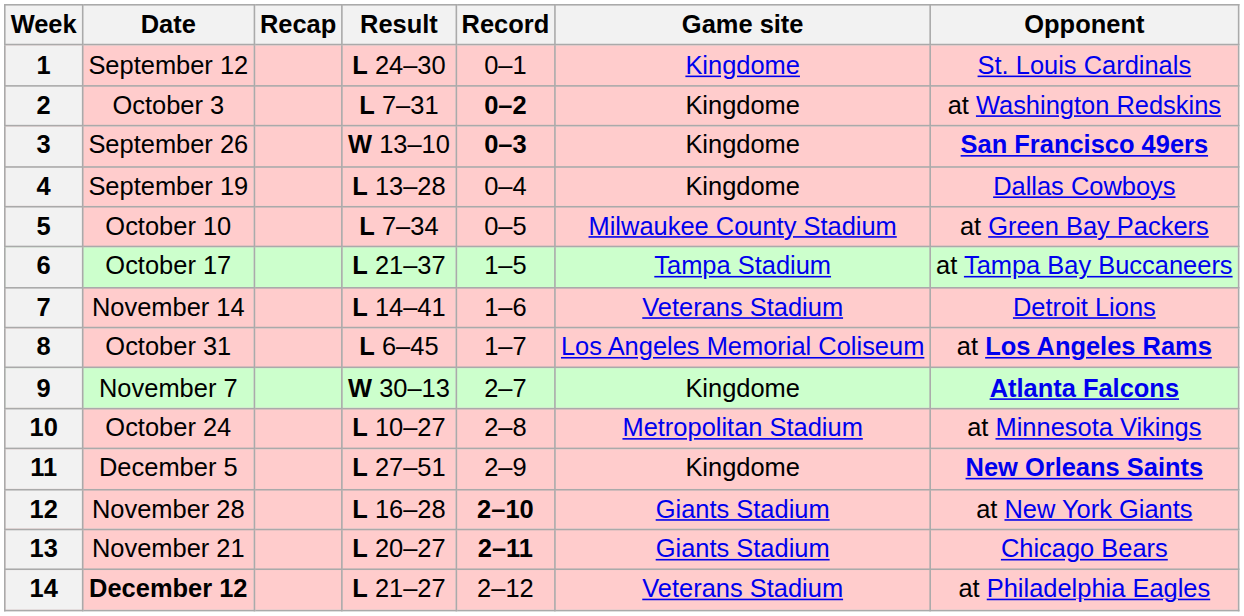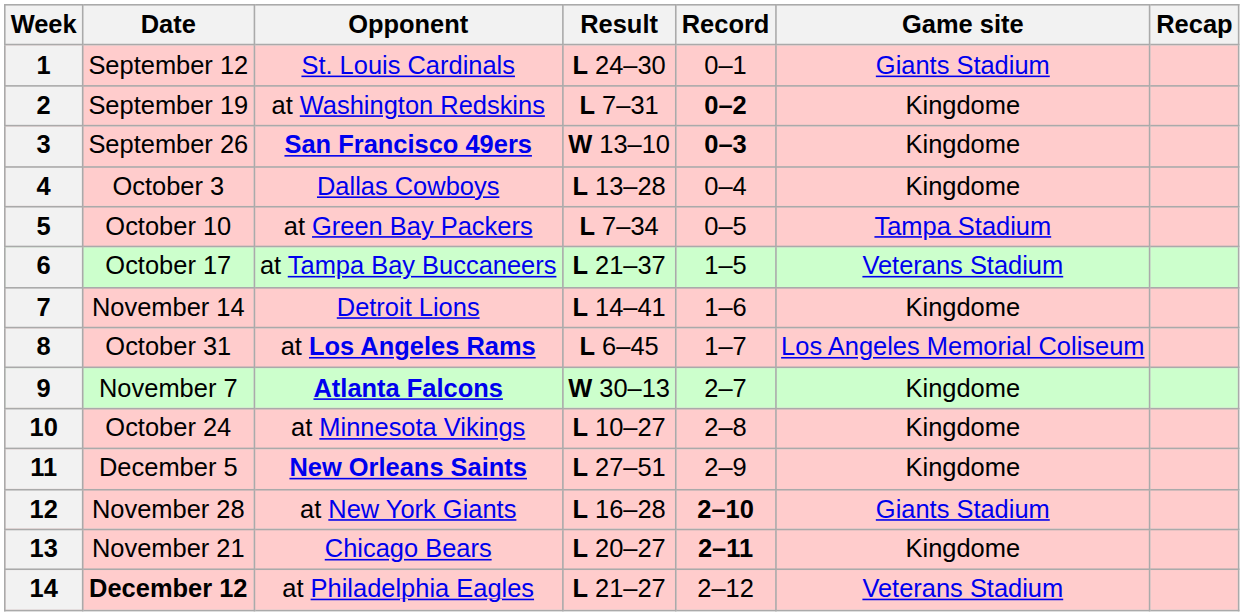columns swapped: (1084, 24) <-> (298, 24)
(743, 65) Kingdome -> (963, 65) Giants Stadium
(168, 105) October 3 -> (168, 105) September 19
(168, 186) September 19 -> (168, 186) October 3
(743, 226) Milwaukee County Stadium -> (963, 226) Tampa Stadium
(743, 266) Tampa Stadium -> (963, 266) Veterans Stadium
(743, 307) Veterans Stadium -> (963, 307) Kingdome
(743, 428) Metropolitan Stadium -> (963, 428) Kingdome
(743, 549) Giants Stadium -> (963, 549) Kingdome
